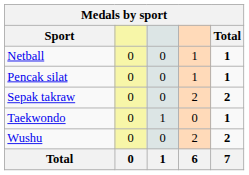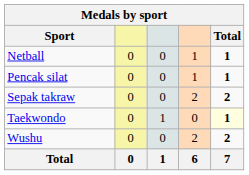(227, 118) no background -> (227, 118) lightyellow background
